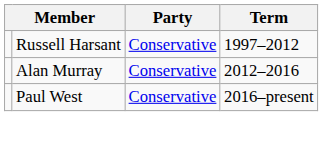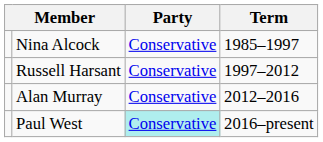+ row: (58, 44)
(173, 96) no background -> (173, 123) paleturquoise background
